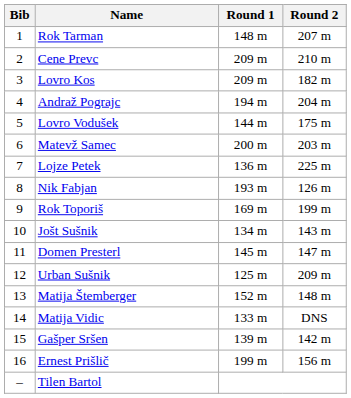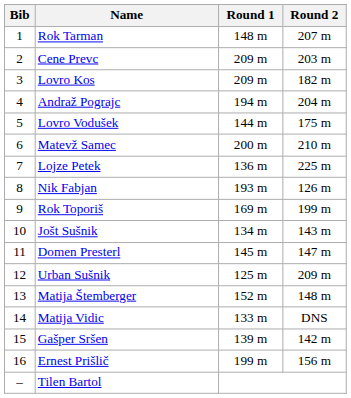(314, 58) 210 m -> (314, 58) 203 m
(314, 144) 203 m -> (314, 144) 210 m
